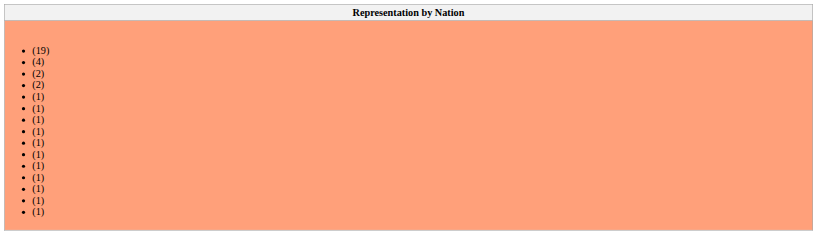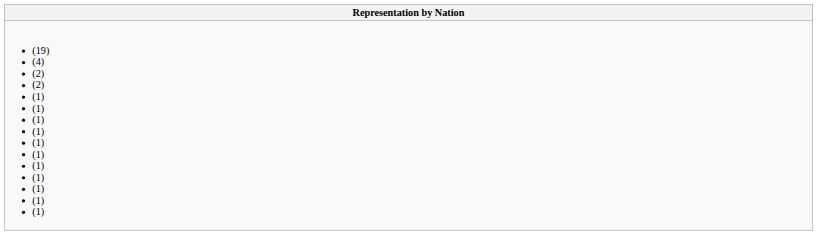(408, 131) lightsalmon background -> (408, 131) no background
